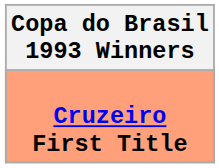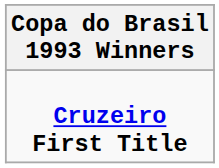(110, 130) lightsalmon background -> (110, 130) no background
